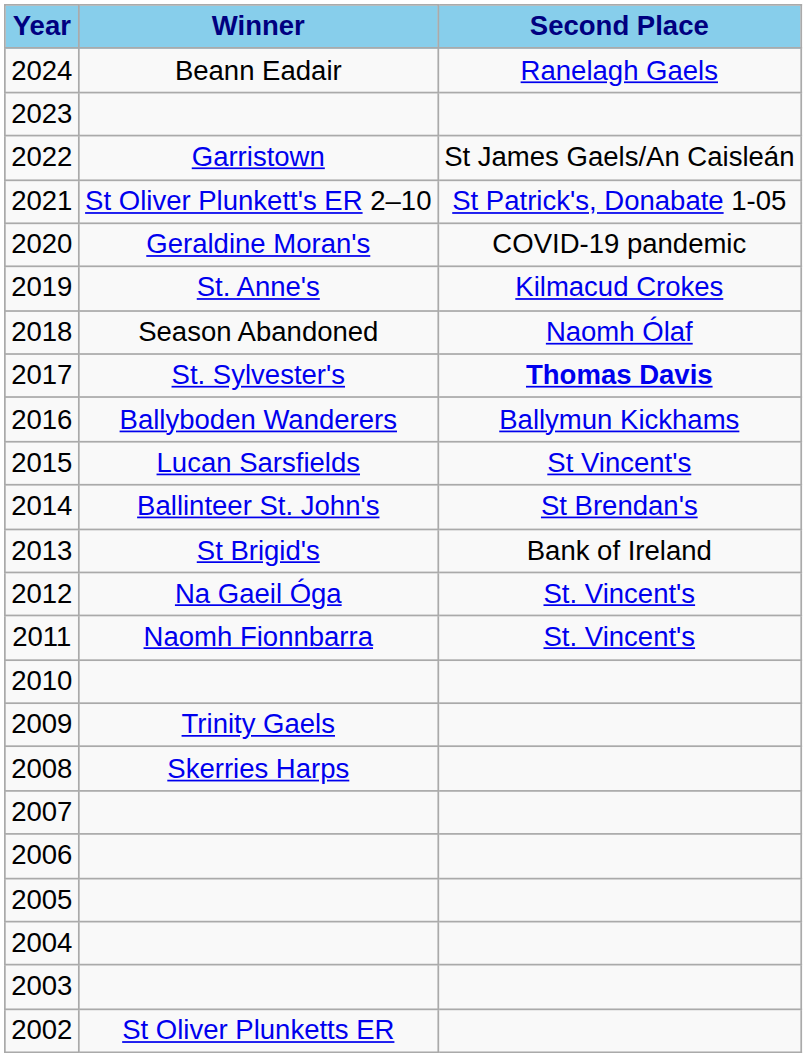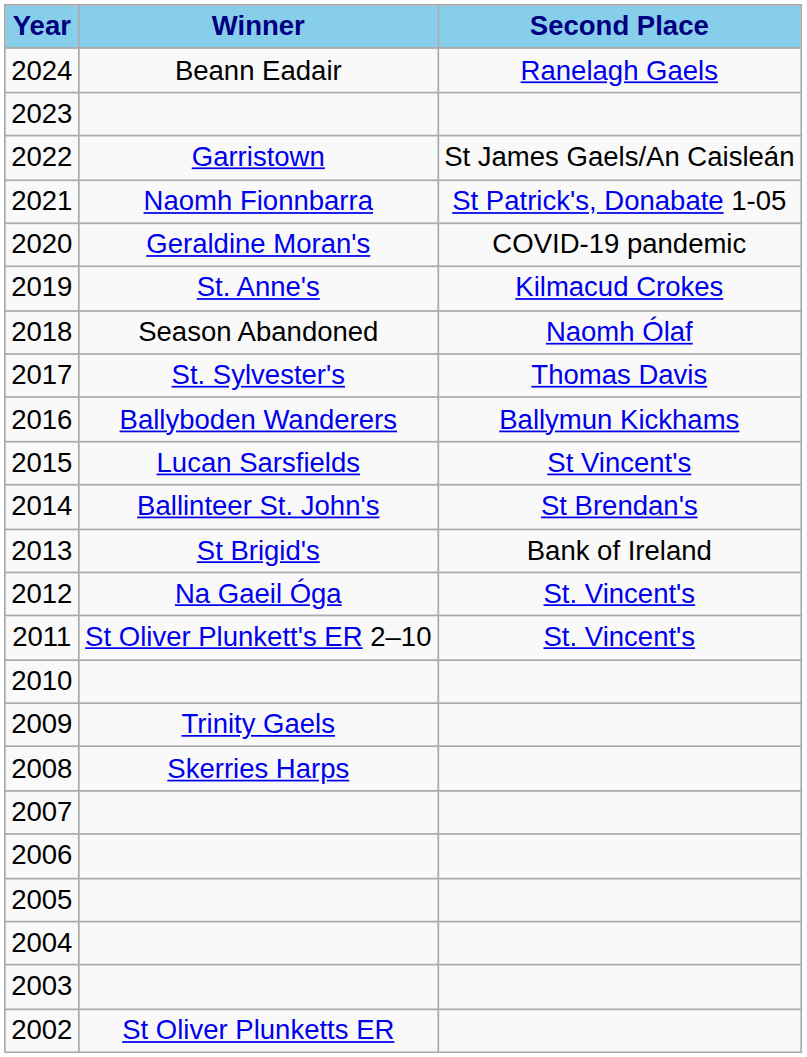(258, 200) St Oliver Plunkett's ER 2–10 -> (258, 200) Naomh Fionnbarra
(619, 375) bold -> (619, 375) normal
(258, 637) Naomh Fionnbarra -> (258, 637) St Oliver Plunkett's ER 2–10
